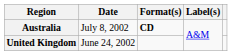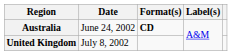(105, 27) July 8, 2002 -> (108, 27) June 24, 2002
(108, 43) June 24, 2002 -> (105, 43) July 8, 2002
